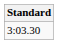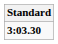(24, 30) normal -> (24, 30) bold
